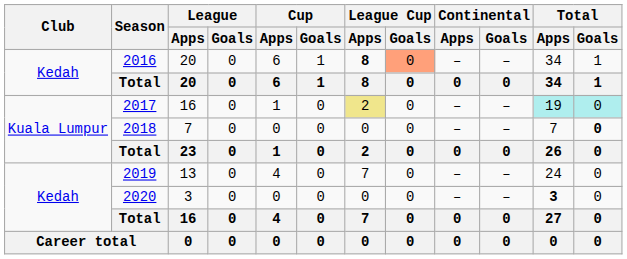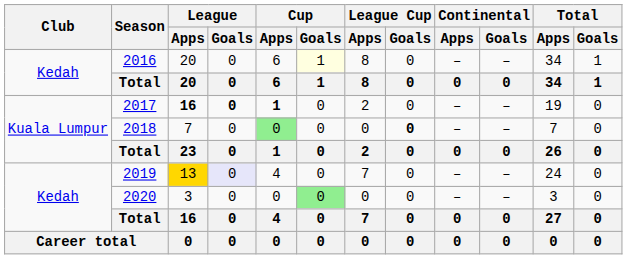(321, 61) no background -> (321, 61) lightyellow background
(365, 61) bold -> (365, 61) normal
(410, 61) lightsalmon background -> (410, 61) no background
(188, 107) normal -> (188, 107) bold
(232, 107) normal -> (232, 107) bold
(276, 107) normal -> (276, 107) bold
(365, 107) khaki background -> (365, 107) no background
(553, 107) paleturquoise background -> (553, 107) no background
(598, 107) paleturquoise background -> (598, 107) no background
(276, 129) no background -> (276, 129) lightgreen background
(410, 129) normal -> (410, 129) bold
(598, 129) bold -> (598, 129) normal
(188, 175) no background -> (188, 175) gold background
(232, 175) no background -> (232, 175) lavender background
(321, 197) no background -> (321, 197) lightgreen background
(553, 197) bold -> (553, 197) normal
